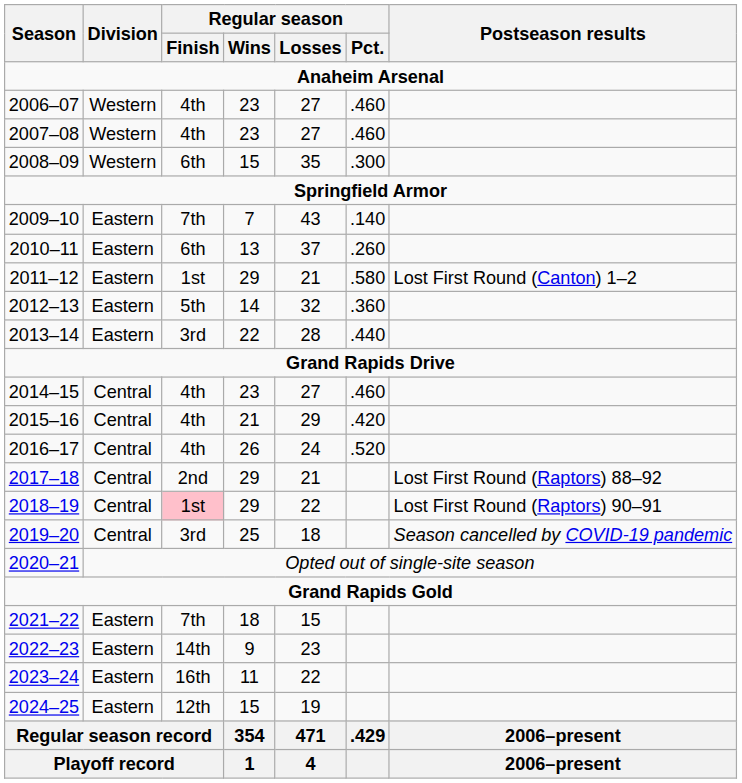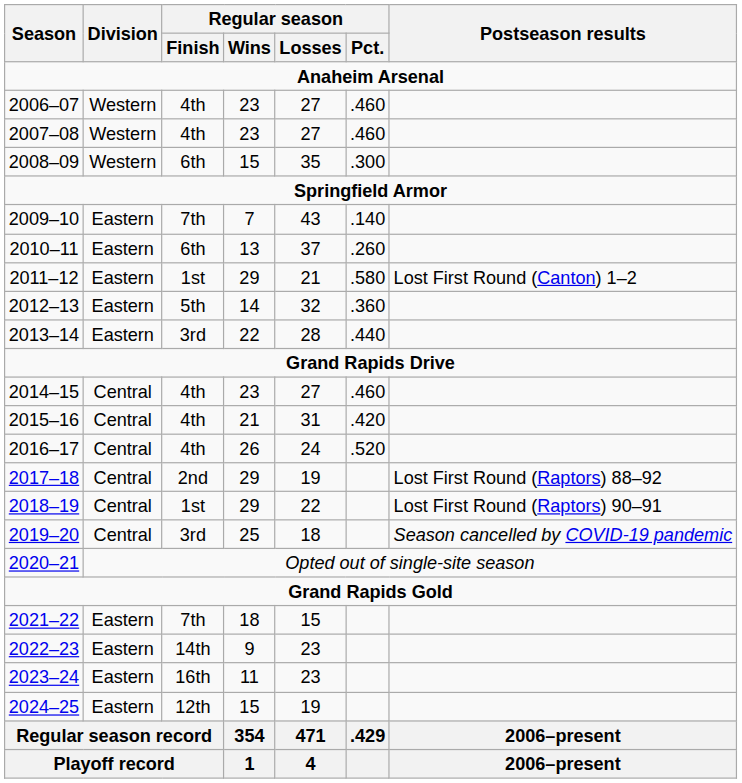(310, 420) 29 -> (310, 420) 31
(310, 477) 21 -> (310, 477) 19
(193, 506) pink background -> (193, 506) no background
(310, 678) 22 -> (310, 678) 23
